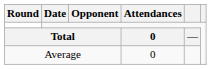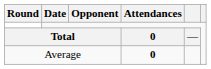(153, 54) normal -> (153, 54) bold
